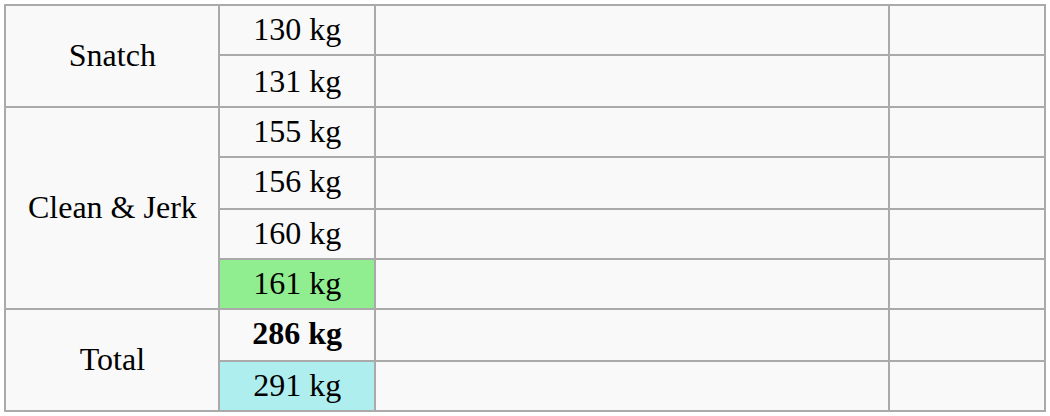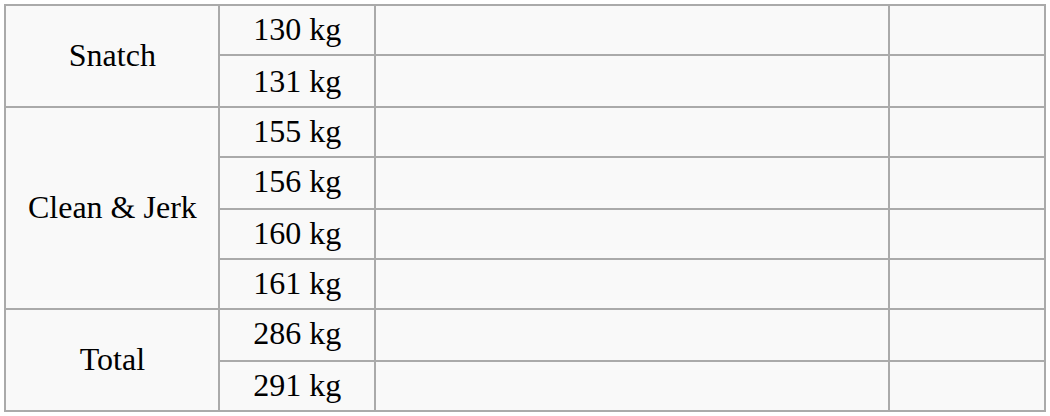(297, 283) lightgreen background -> (297, 283) no background
(297, 334) bold -> (297, 334) normal
(297, 385) paleturquoise background -> (297, 385) no background
